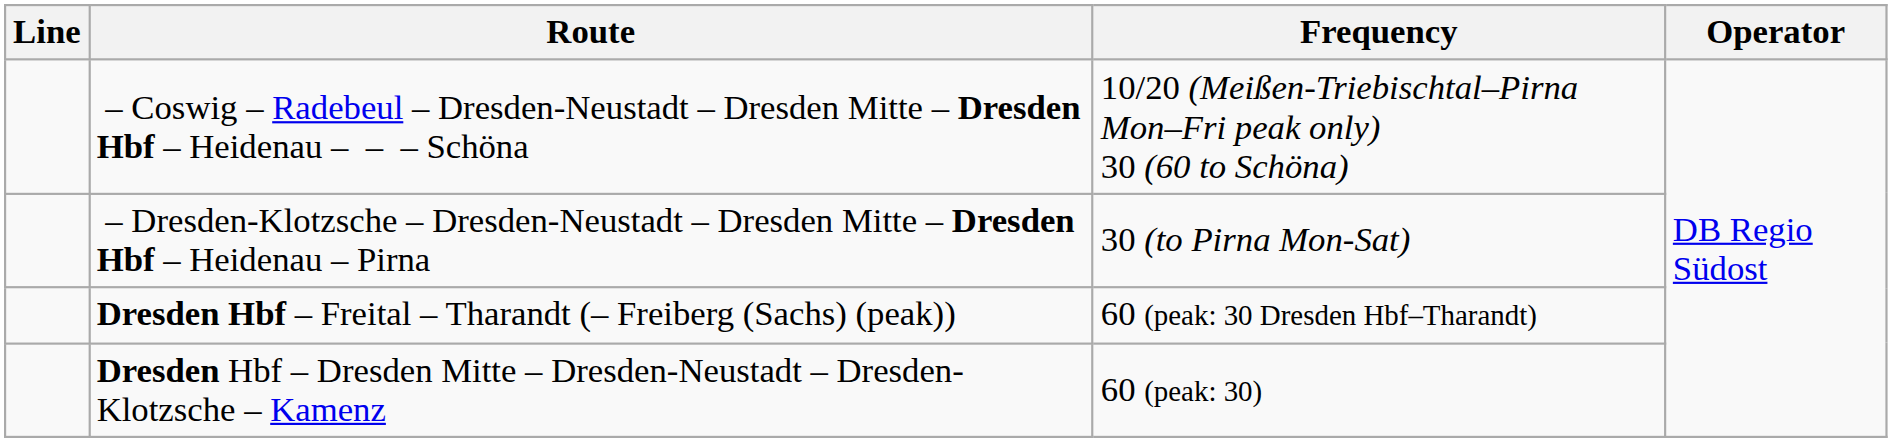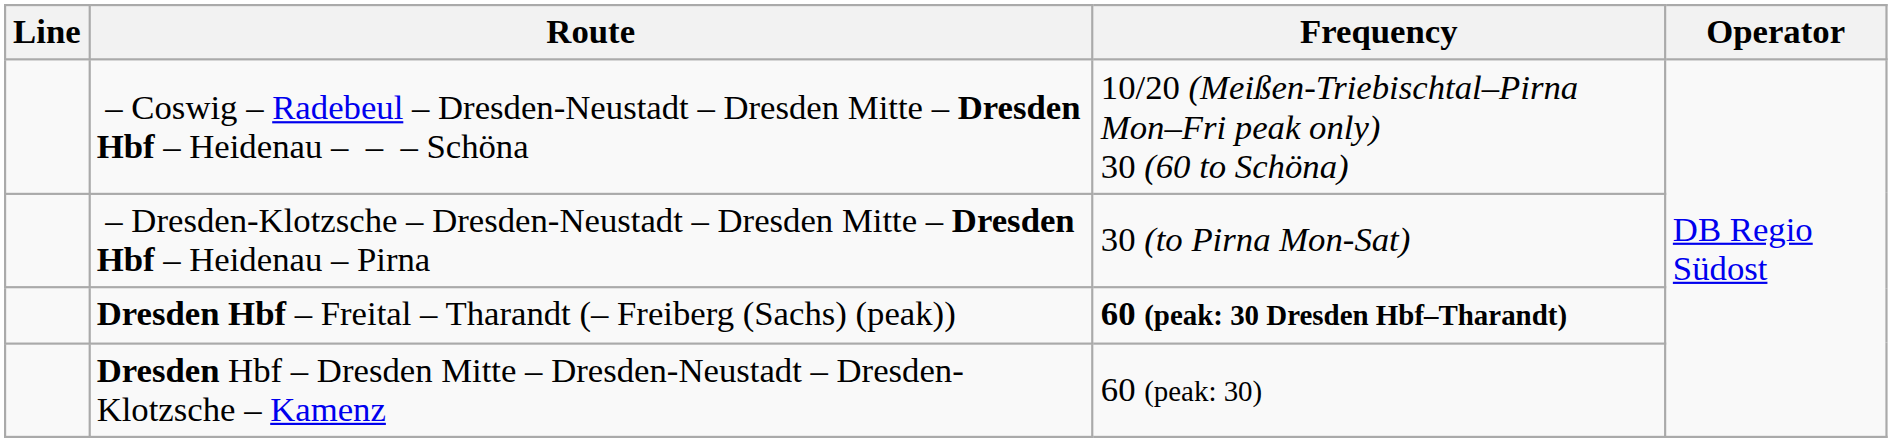(1319, 314) normal -> (1334, 314) bold
